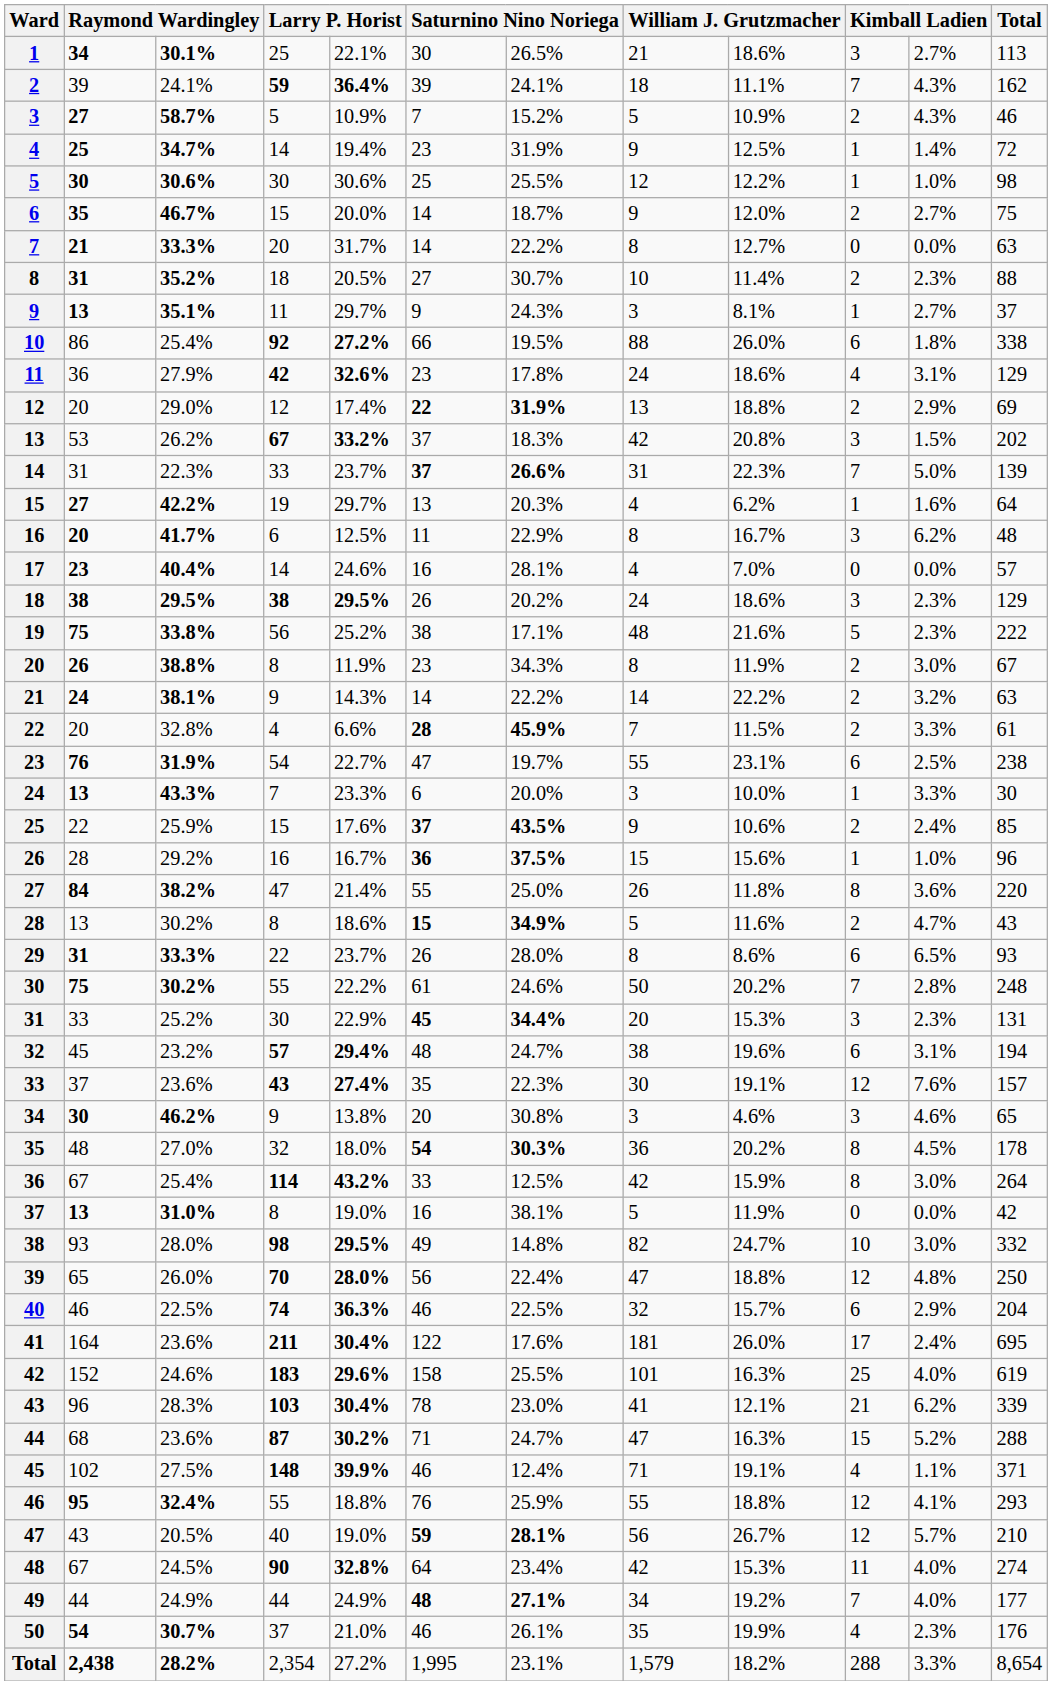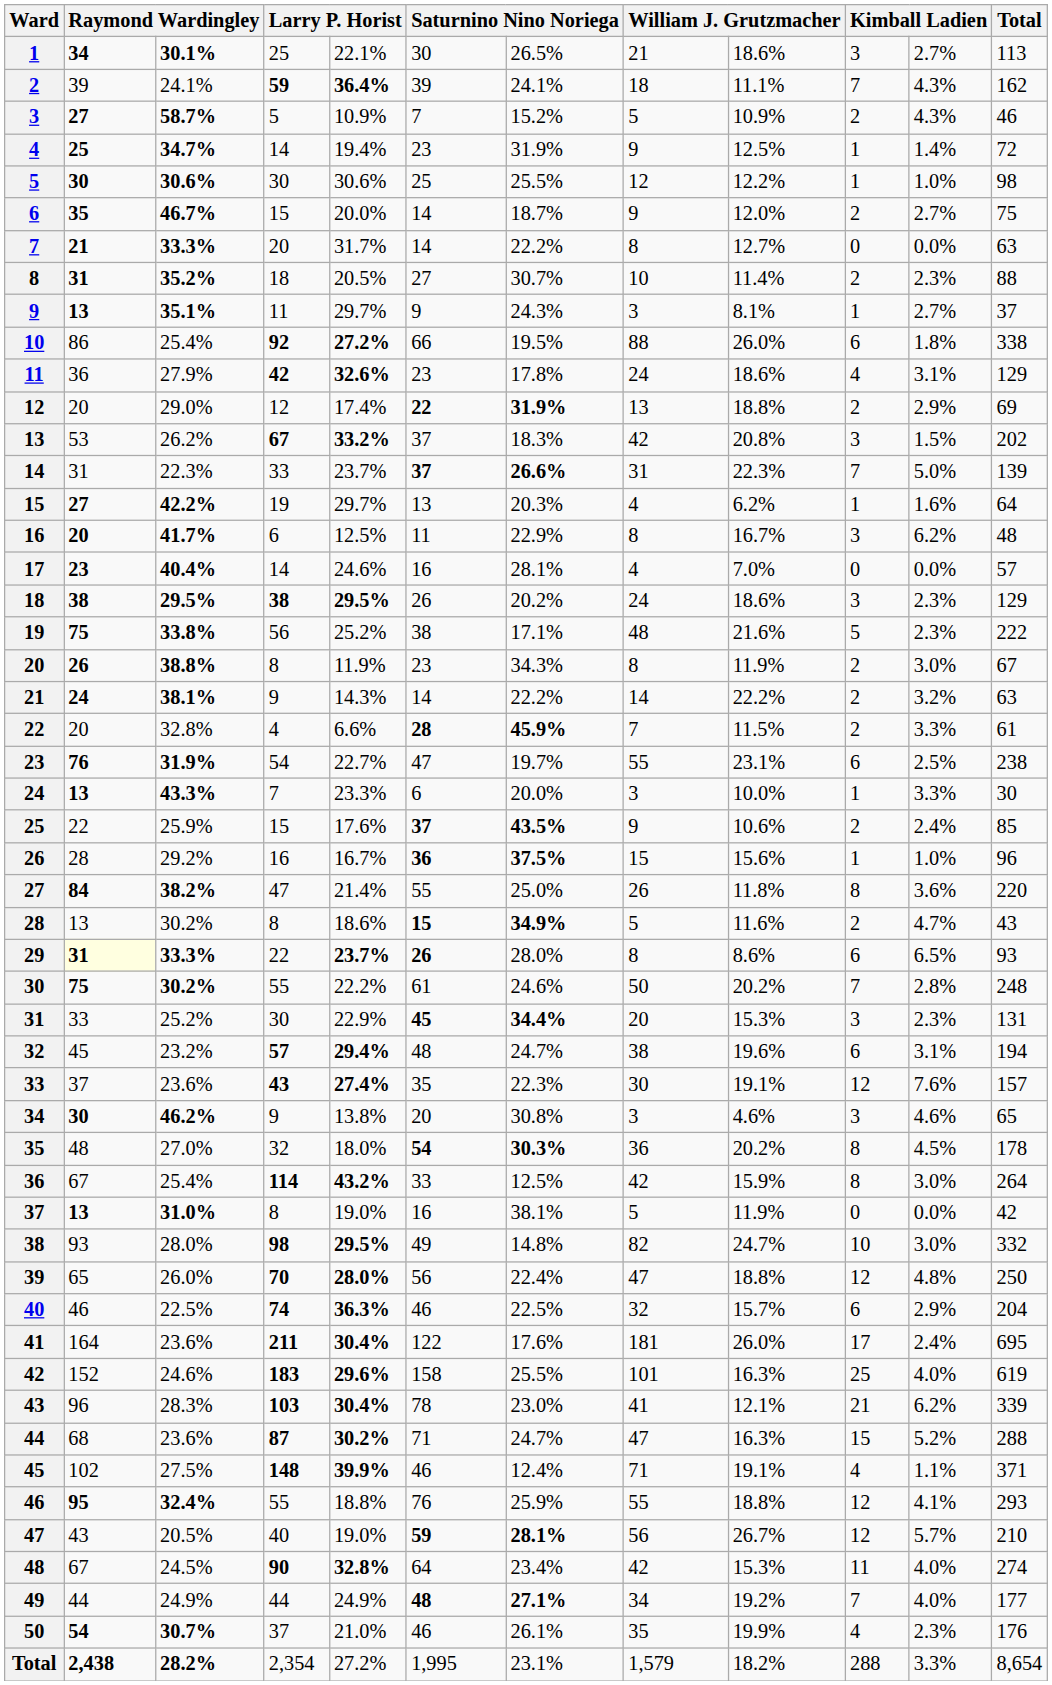(79, 955) no background -> (79, 955) lightyellow background
(360, 955) normal -> (362, 955) bold
(421, 955) normal -> (421, 955) bold
